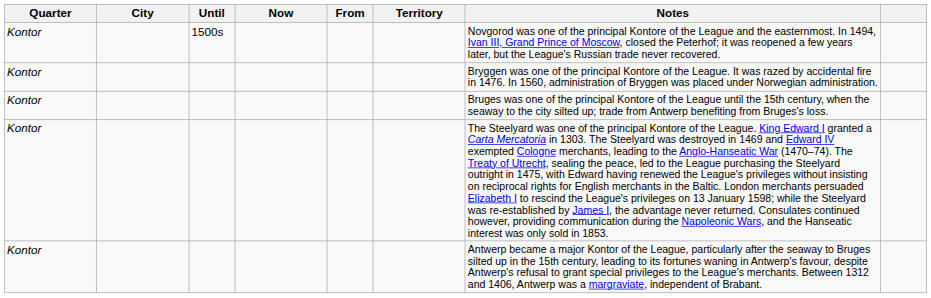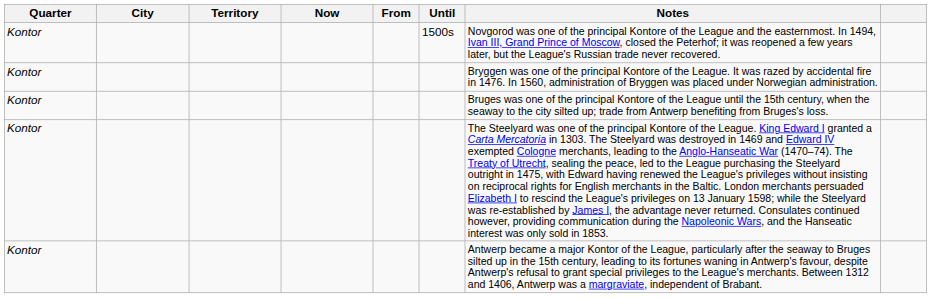columns swapped: (419, 13) <-> (212, 13)
